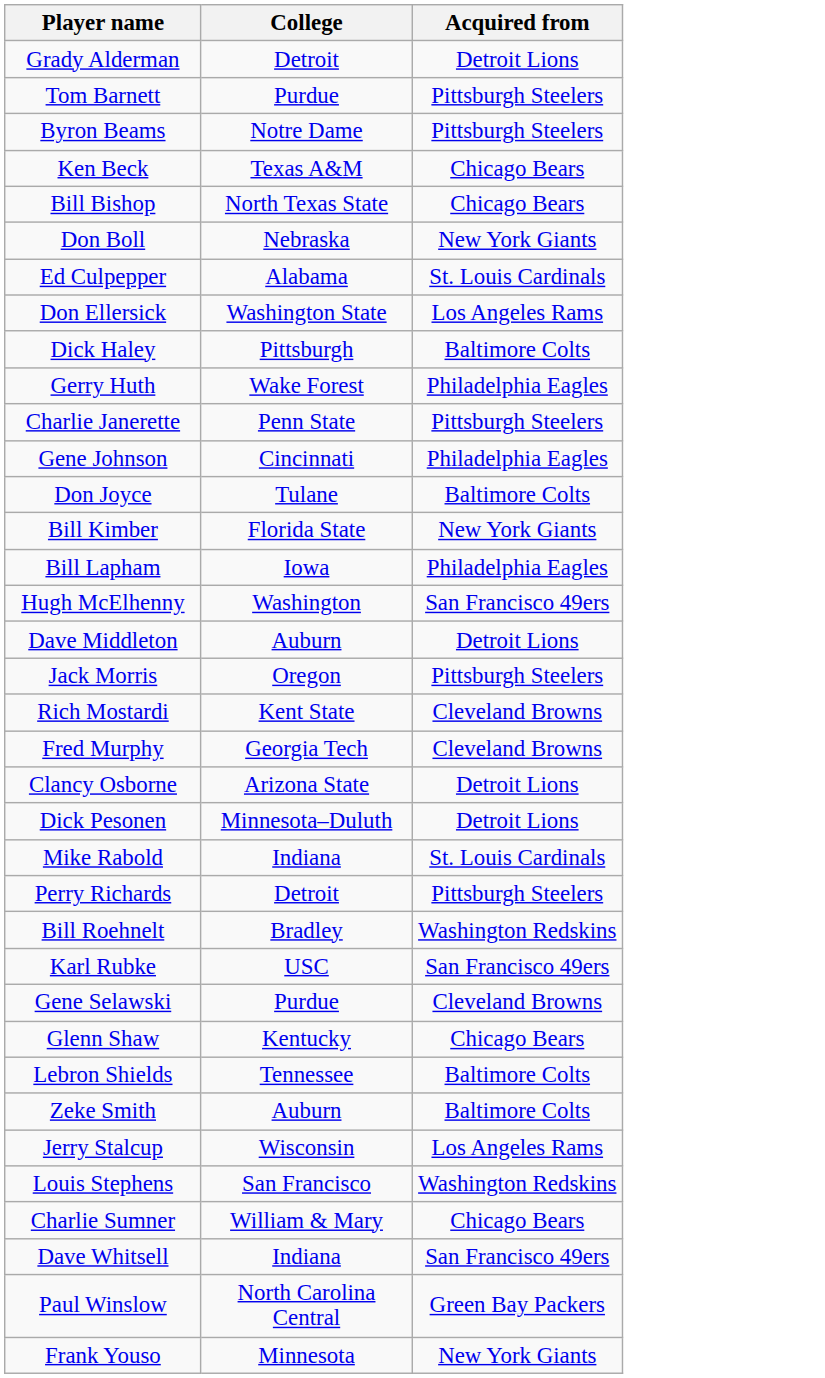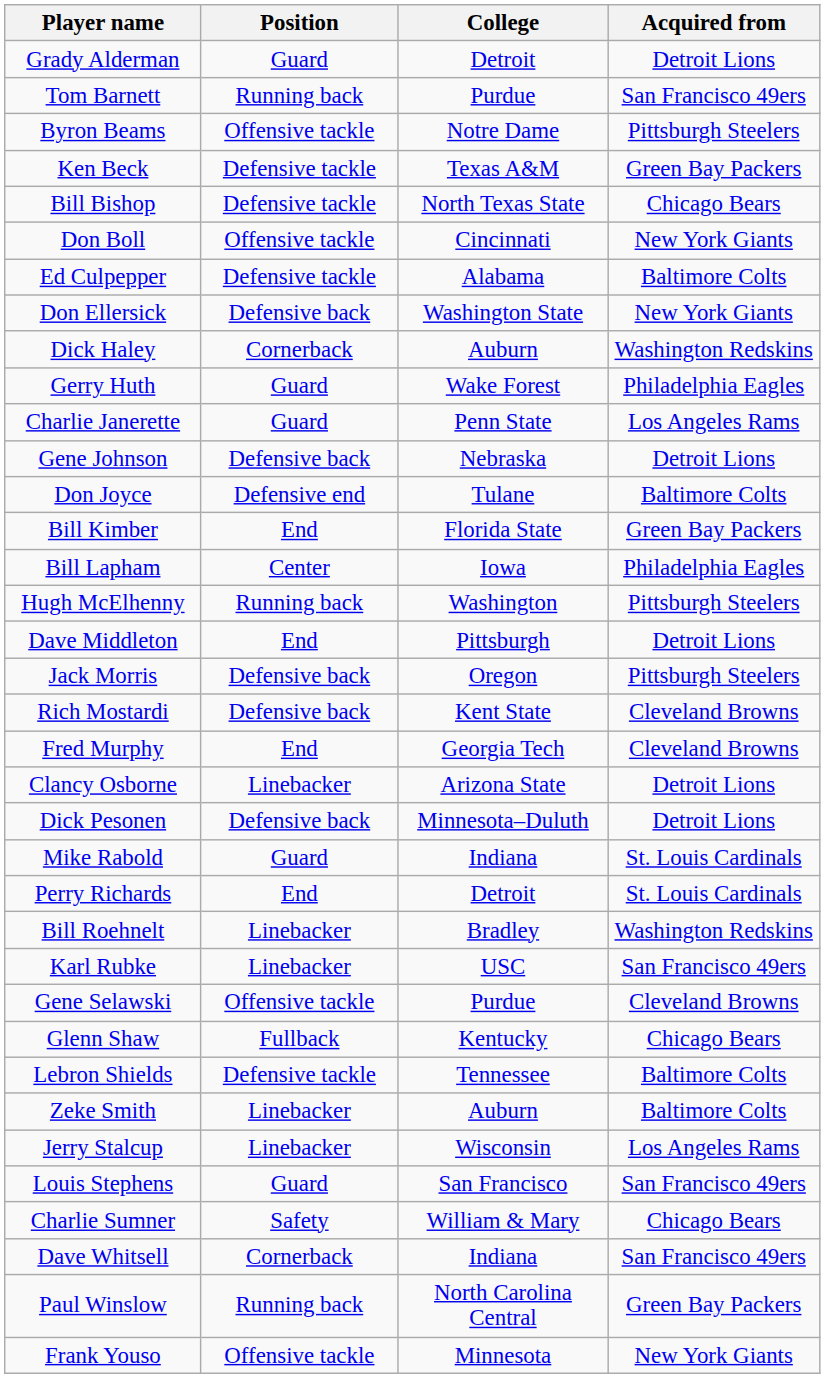+ column: (299, 22)
(517, 95) Pittsburgh Steelers -> (714, 95) San Francisco 49ers
(517, 167) Chicago Bears -> (714, 167) Green Bay Packers
(307, 240) Nebraska -> (503, 240) Cincinnati
(517, 276) St. Louis Cardinals -> (714, 276) Baltimore Colts
(517, 312) Los Angeles Rams -> (714, 312) New York Giants
(307, 349) Pittsburgh -> (503, 349) Auburn
(517, 349) Baltimore Colts -> (714, 349) Washington Redskins
(517, 421) Pittsburgh Steelers -> (714, 421) Los Angeles Rams
(307, 458) Cincinnati -> (503, 458) Nebraska
(517, 458) Philadelphia Eagles -> (714, 458) Detroit Lions
(517, 530) New York Giants -> (714, 530) Green Bay Packers
(517, 603) San Francisco 49ers -> (714, 603) Pittsburgh Steelers
(307, 639) Auburn -> (503, 639) Pittsburgh
(517, 893) Pittsburgh Steelers -> (714, 893) St. Louis Cardinals
(517, 1183) Washington Redskins -> (714, 1183) San Francisco 49ers
